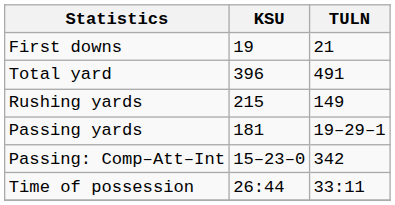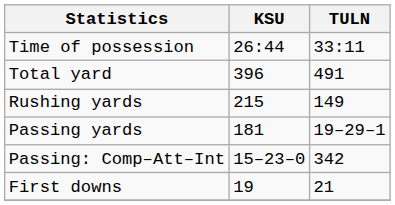rows swapped: (65, 47) <-> (101, 187)
